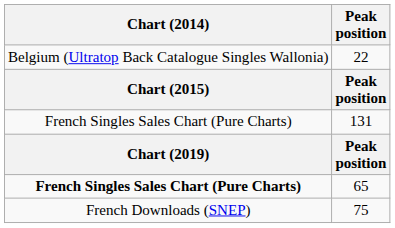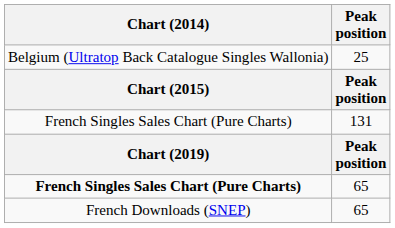(361, 57) 22 -> (361, 57) 25
(361, 210) 75 -> (361, 210) 65
